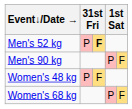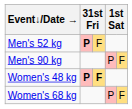(87, 43) normal -> (87, 43) bold
(99, 43) bold -> (99, 43) normal
(87, 78) normal -> (87, 78) bold
(99, 78) normal -> (99, 78) bold
